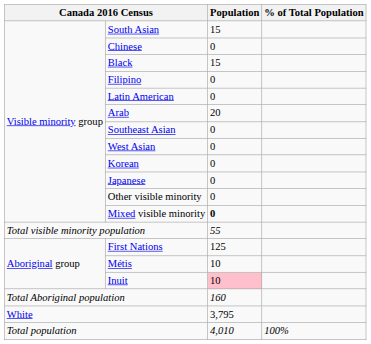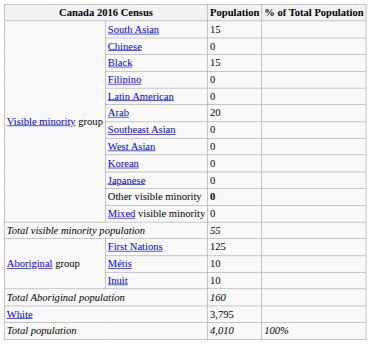(213, 197) normal -> (213, 197) bold
(213, 213) bold -> (213, 213) normal
(215, 280) pink background -> (215, 280) no background
